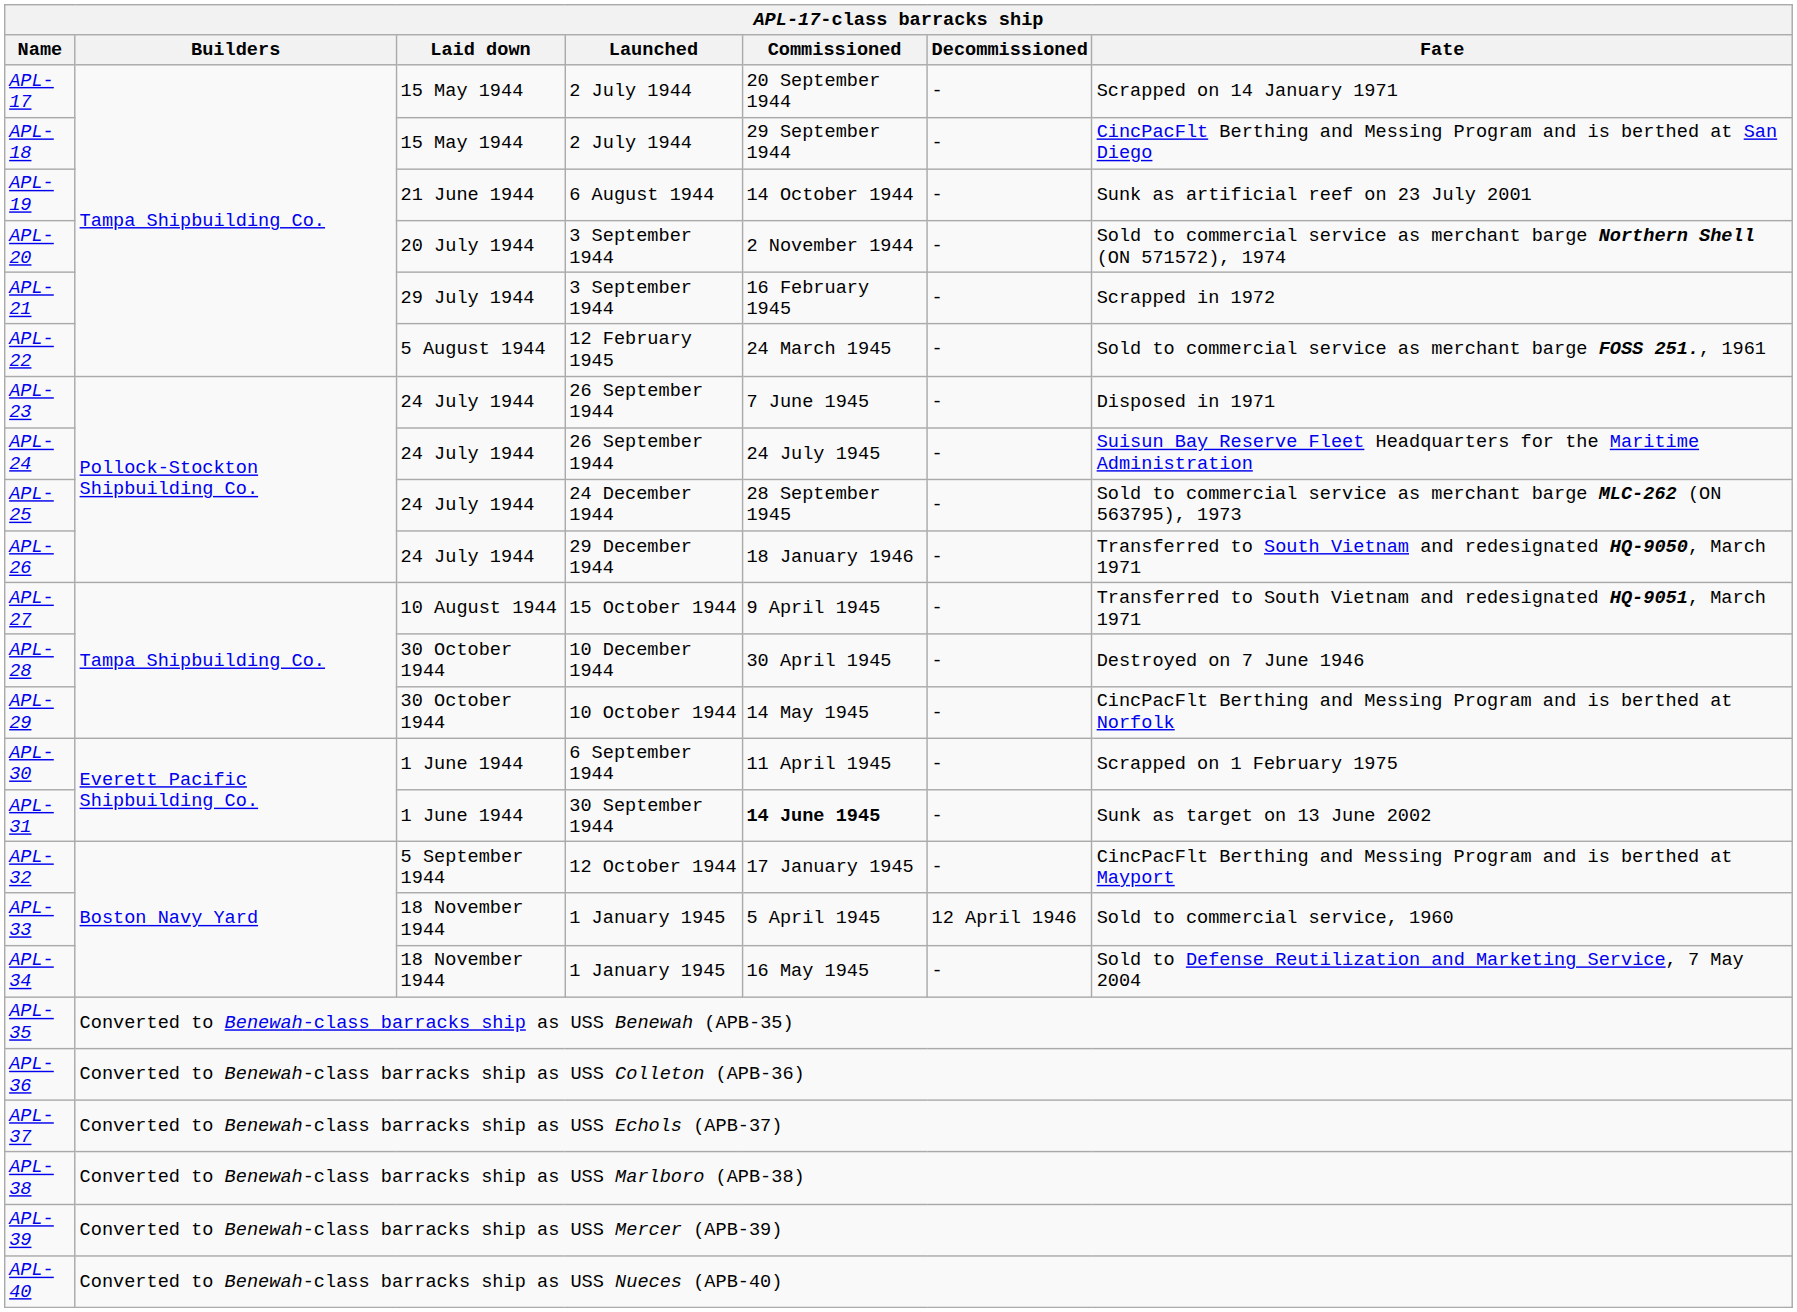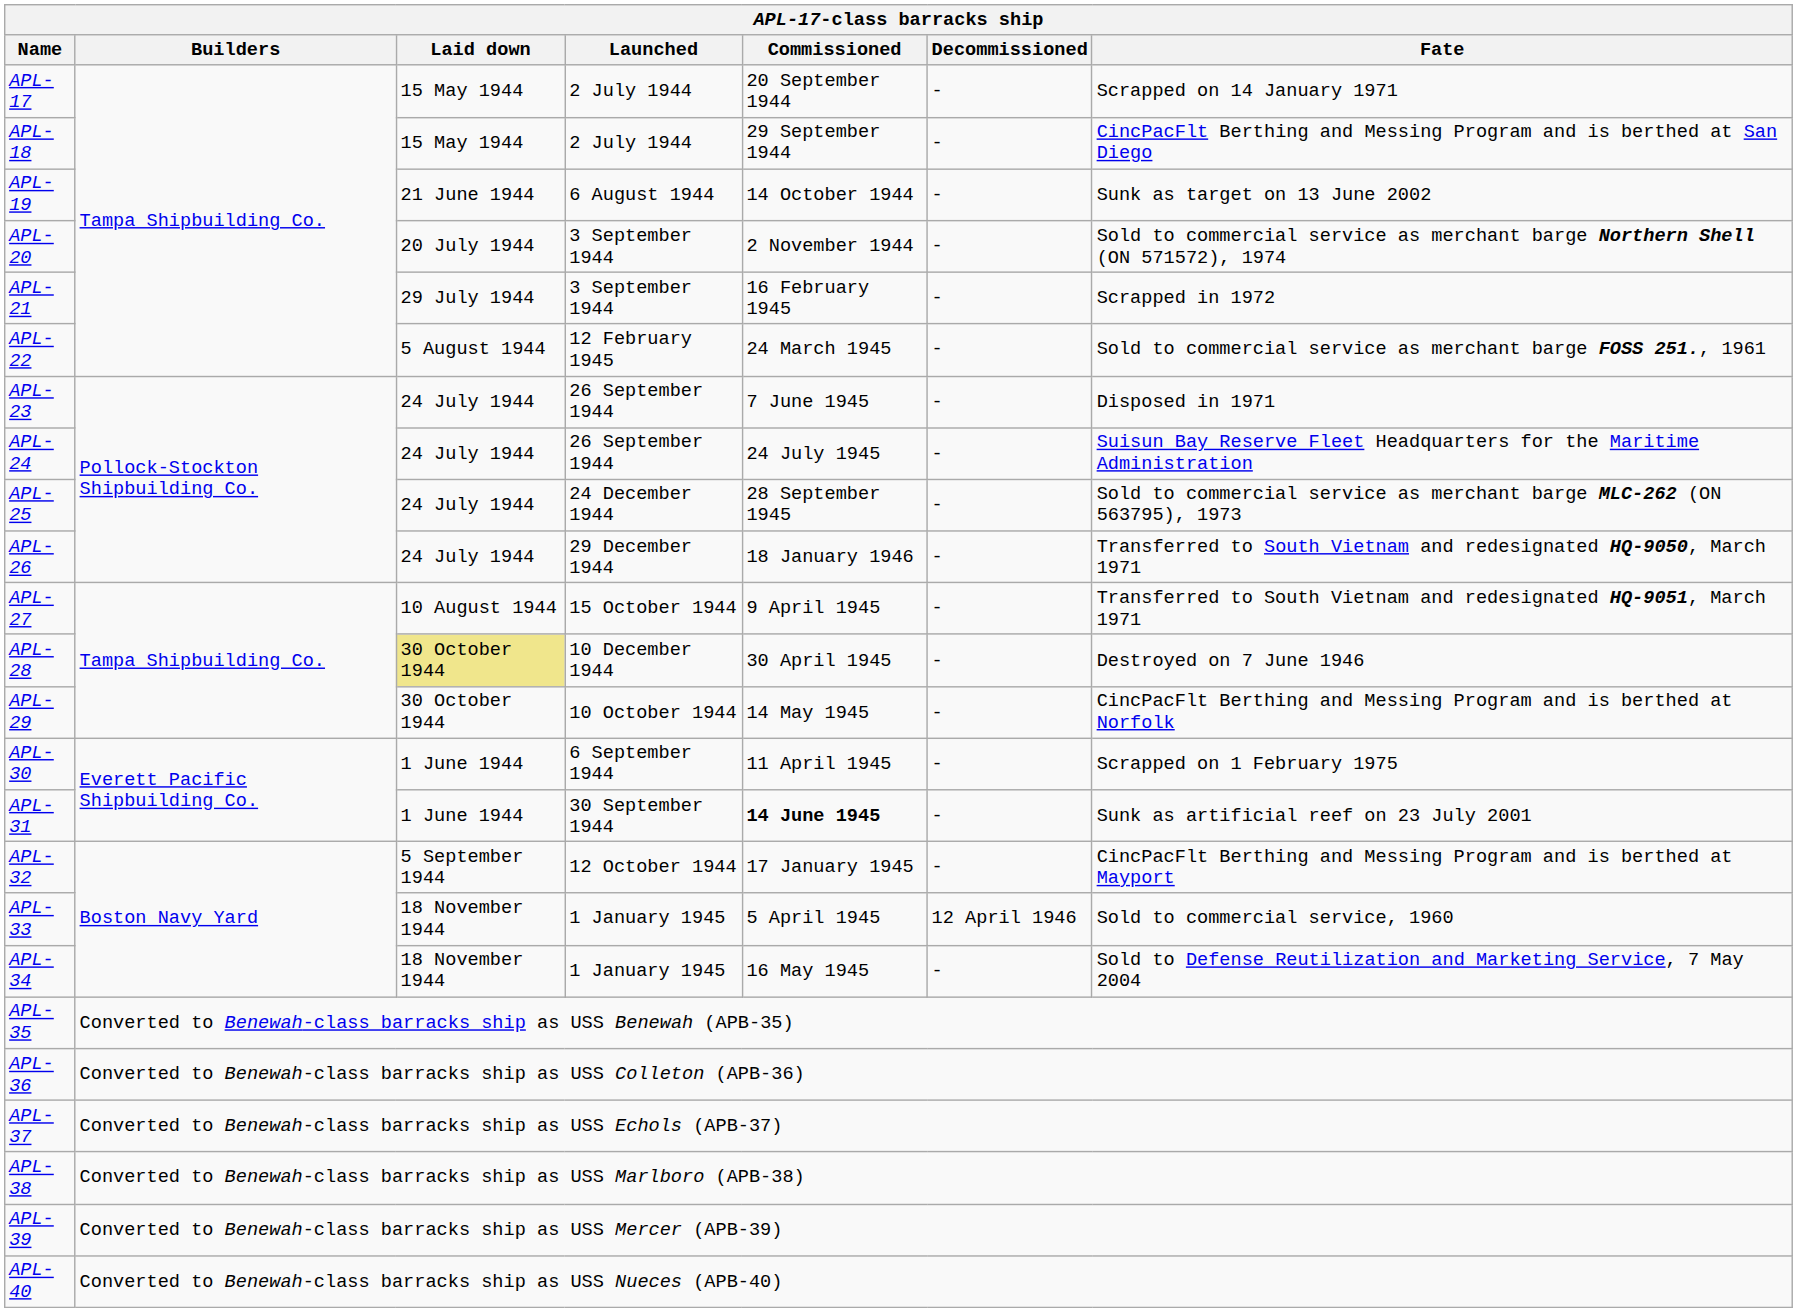(1314, 195) Sunk as artificial reef on 23 July 2001 -> (1264, 195) Sunk as target on 13 June 2002
(456, 660) no background -> (456, 660) khaki background
(1264, 816) Sunk as target on 13 June 2002 -> (1314, 816) Sunk as artificial reef on 23 July 2001
